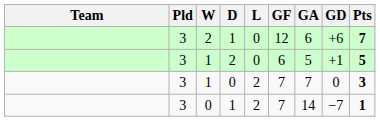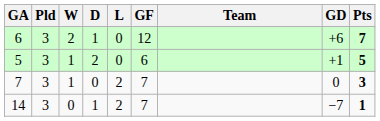columns swapped: (87, 15) <-> (308, 15)
